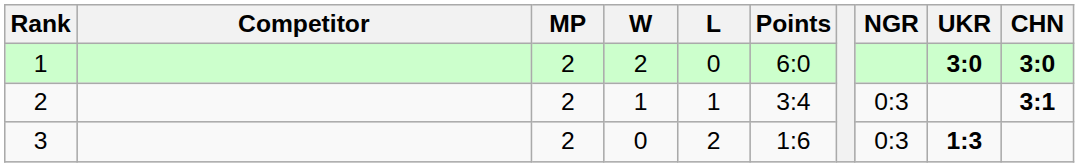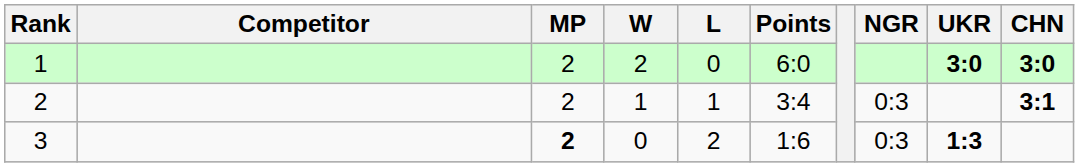(568, 141) normal -> (568, 141) bold
